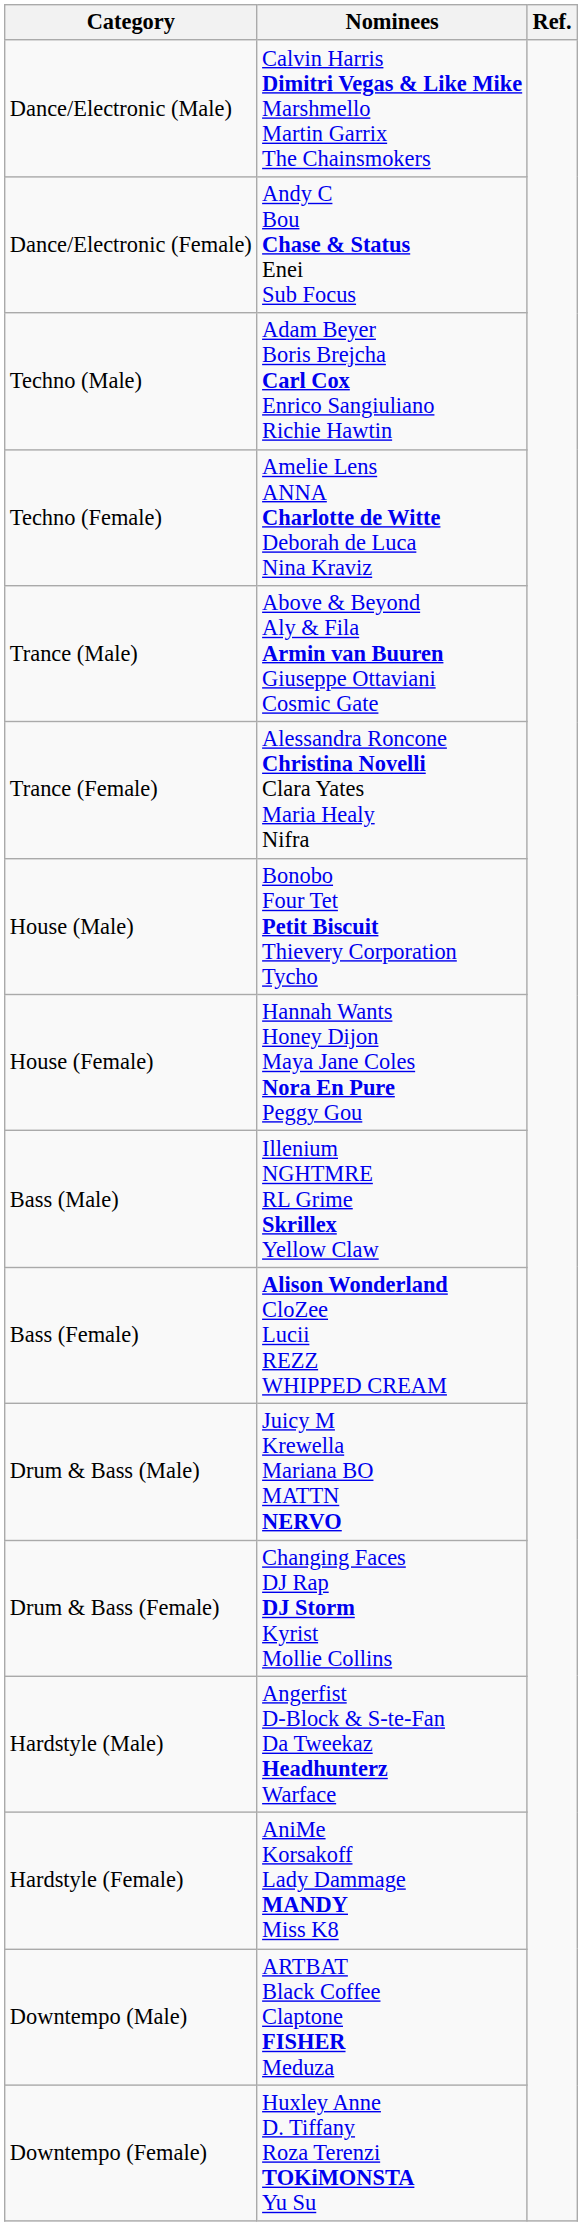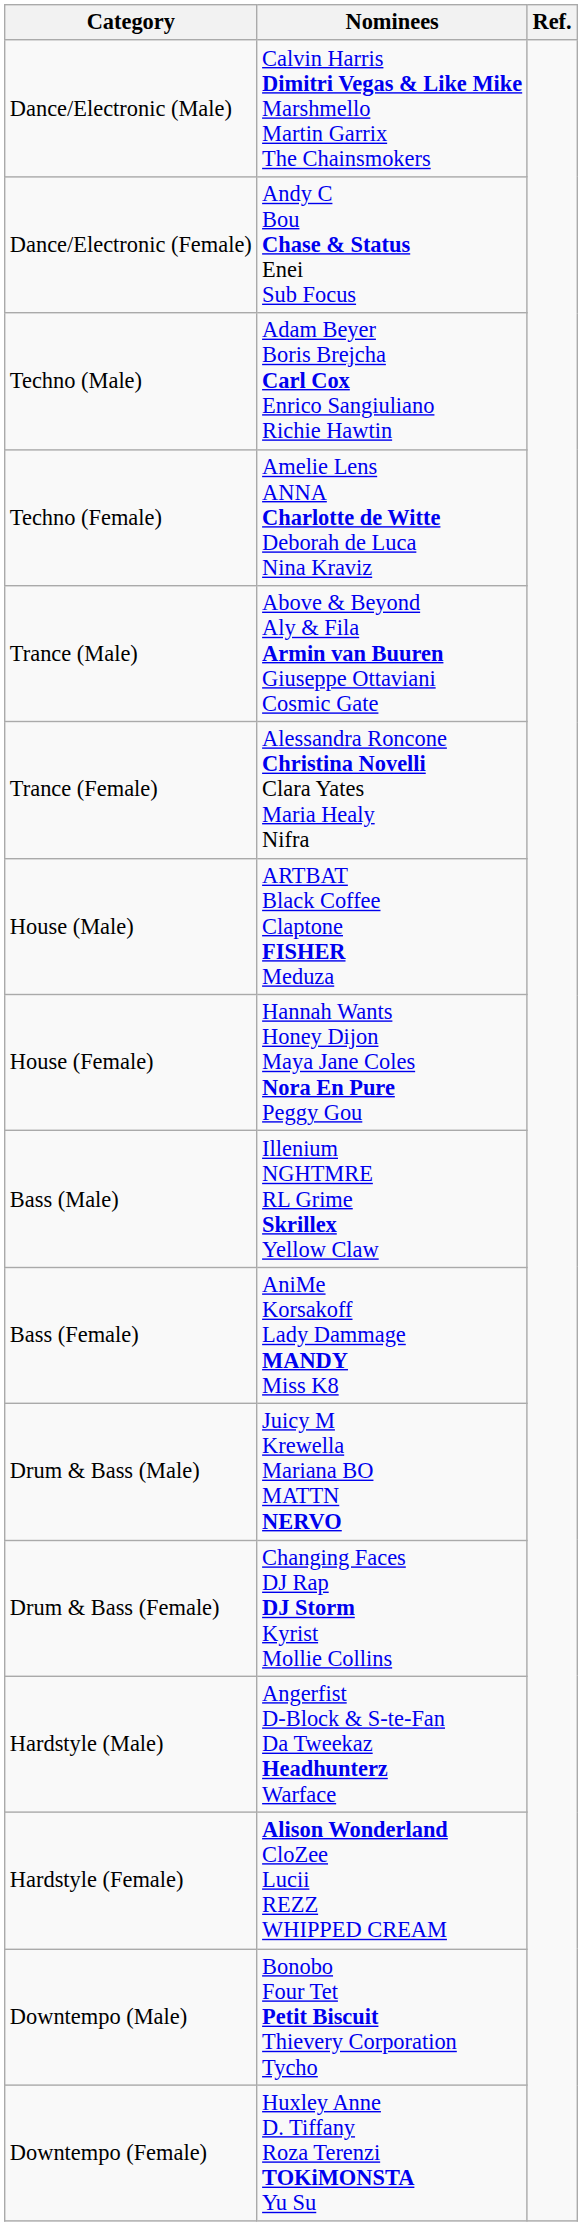(359, 926) Bonobo Four Tet Petit Biscuit Thievery Corporation Tycho -> (321, 926) ARTBAT Black Coffee Claptone FISHER Meduza
(355, 1335) Alison Wonderland CloZee Lucii REZZ WHIPPED CREAM -> (334, 1335) AniMe Korsakoff Lady Dammage MANDY Miss K8
(334, 1880) AniMe Korsakoff Lady Dammage MANDY Miss K8 -> (355, 1880) Alison Wonderland CloZee Lucii REZZ WHIPPED CREAM
(321, 2016) ARTBAT Black Coffee Claptone FISHER Meduza -> (359, 2016) Bonobo Four Tet Petit Biscuit Thievery Corporation Tycho
